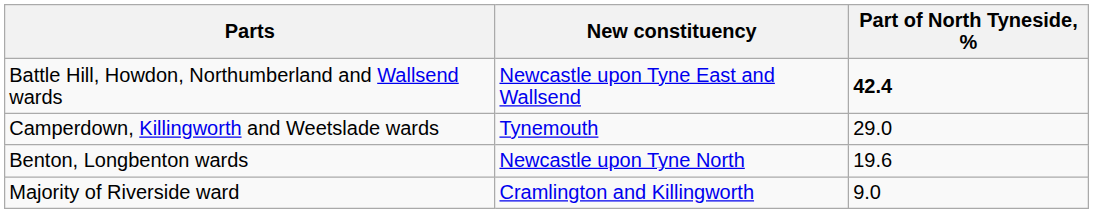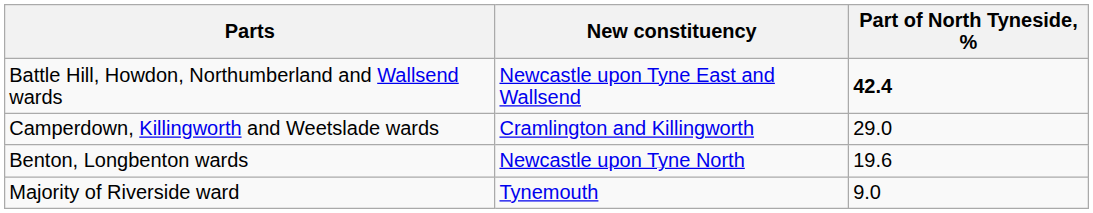(549, 128) Tynemouth -> (627, 128) Cramlington and Killingworth
(627, 192) Cramlington and Killingworth -> (549, 192) Tynemouth
